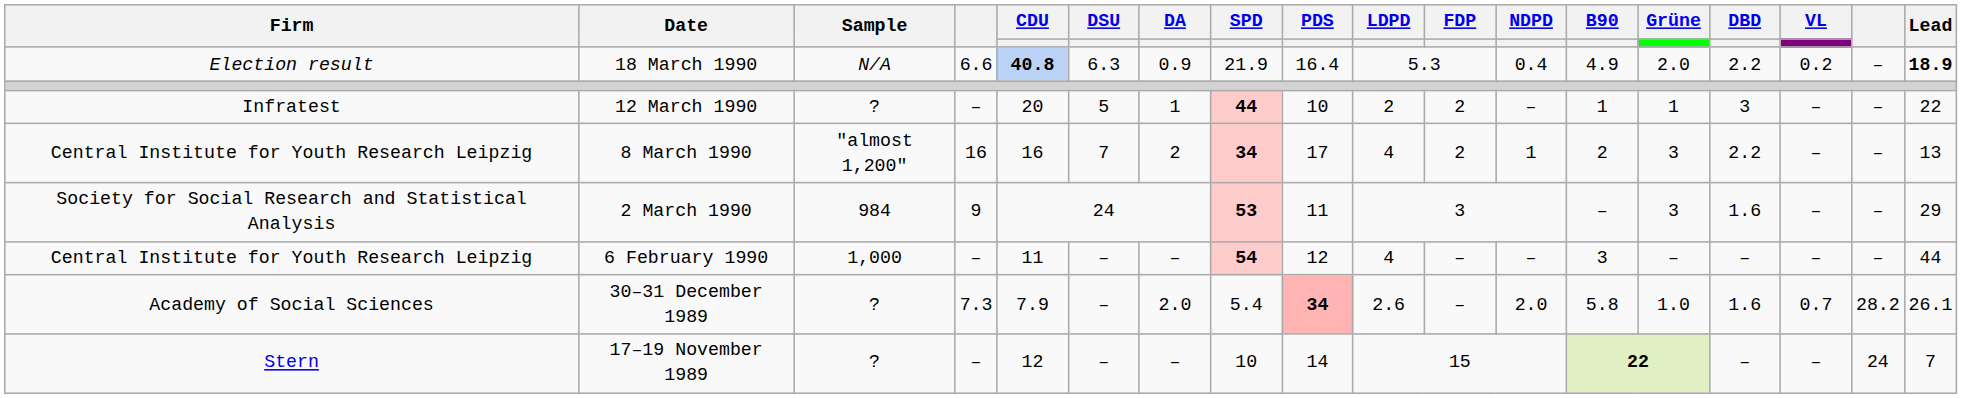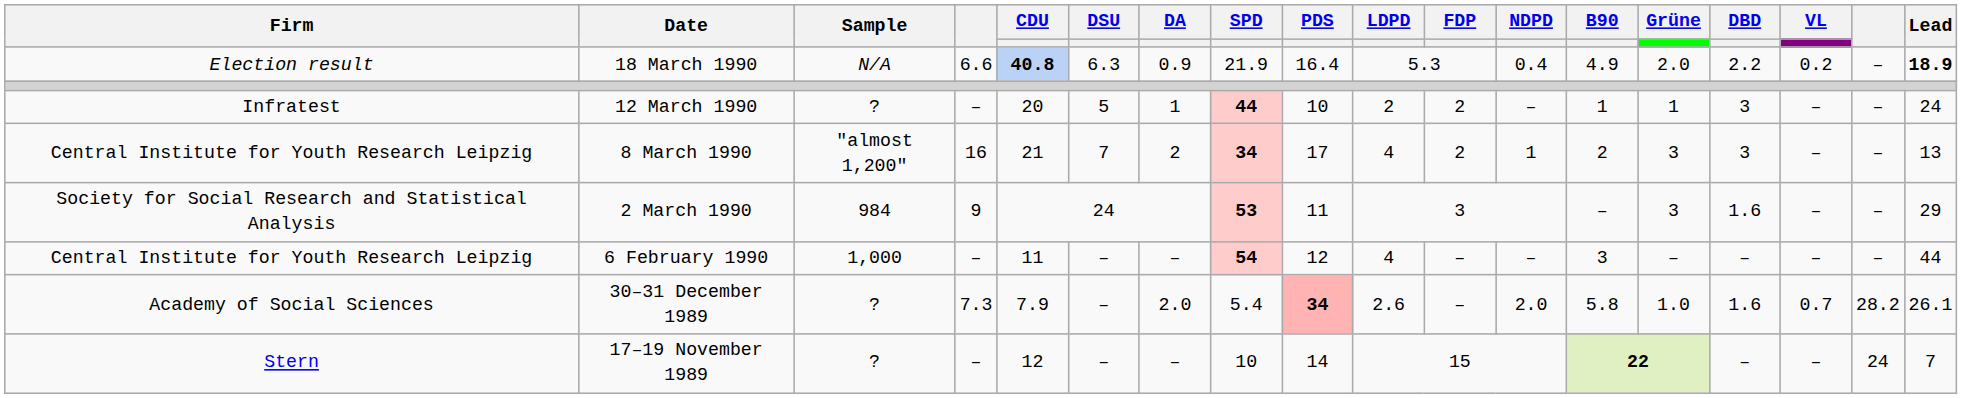(1931, 107) 22 -> (1931, 107) 24
(1033, 153) 16 -> (1033, 153) 21
(1745, 153) 2.2 -> (1745, 153) 3
